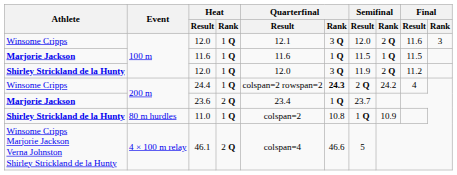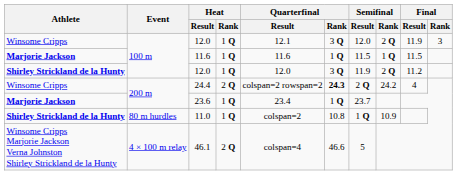(414, 41) 11.6 -> (414, 41) 11.9
(228, 86) 1 Q -> (228, 86) 2 Q
(228, 101) 2 Q -> (228, 101) 1 Q
